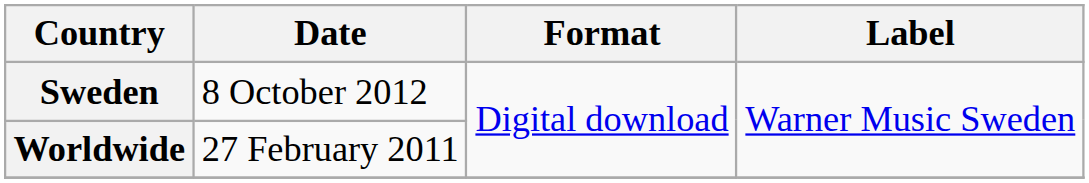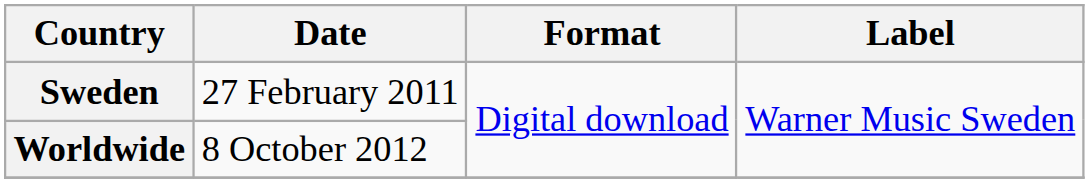(315, 90) 8 October 2012 -> (330, 90) 27 February 2011
(330, 148) 27 February 2011 -> (315, 148) 8 October 2012
